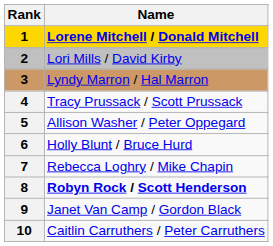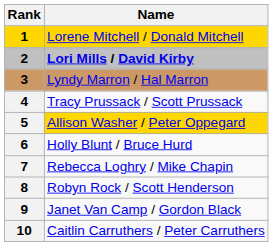(153, 36) bold -> (145, 36) normal
(114, 58) normal -> (120, 58) bold
(146, 123) no background -> (146, 123) gold background
(147, 187) bold -> (140, 187) normal
